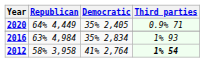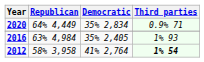(106, 25) 35% 2,405 -> (106, 25) 35% 2,834
(106, 38) 35% 2,834 -> (106, 38) 35% 2,405
